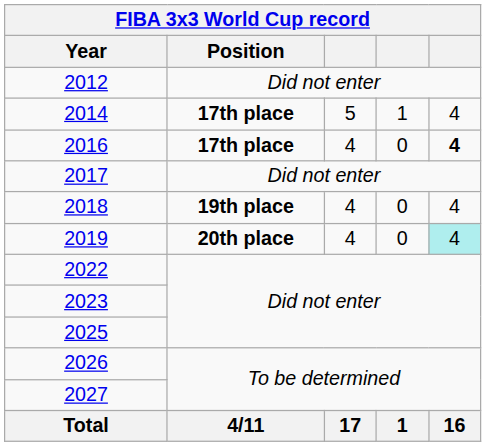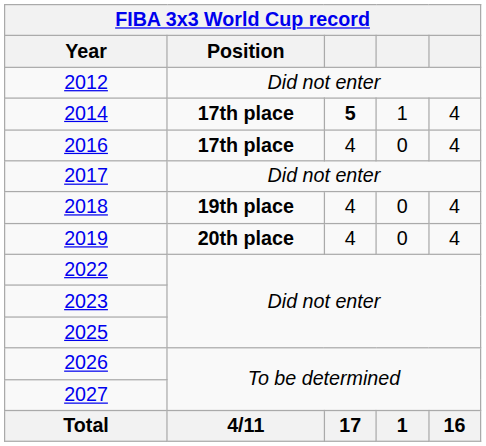(350, 113) normal -> (350, 113) bold
(454, 144) bold -> (454, 144) normal
(454, 238) paleturquoise background -> (454, 238) no background
